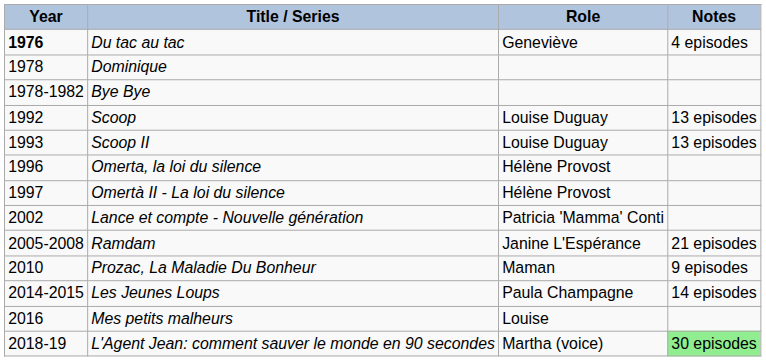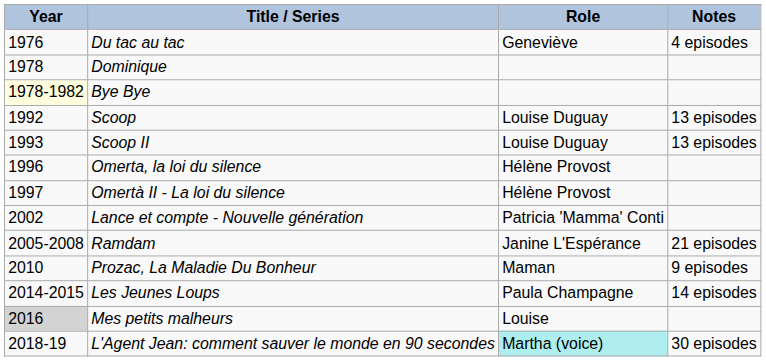(26, 42) bold -> (26, 42) normal
(46, 92) no background -> (46, 92) lightyellow background
(26, 318) no background -> (26, 318) lightgrey background
(553, 343) no background -> (553, 343) paleturquoise background
(714, 343) lightgreen background -> (714, 343) no background
